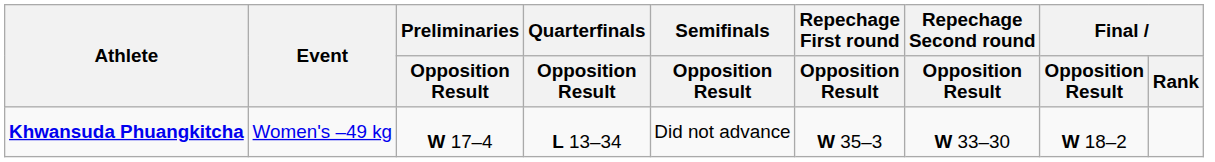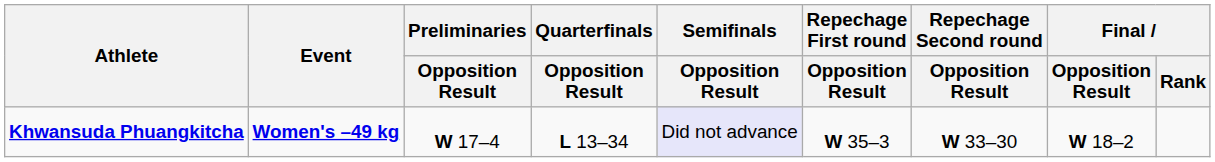(322, 132) normal -> (326, 132) bold
(722, 132) no background -> (730, 132) lavender background
